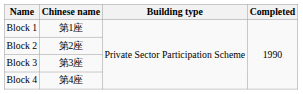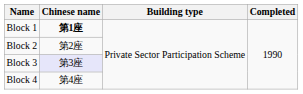(71, 28) normal -> (71, 28) bold
(71, 62) no background -> (71, 62) lavender background
